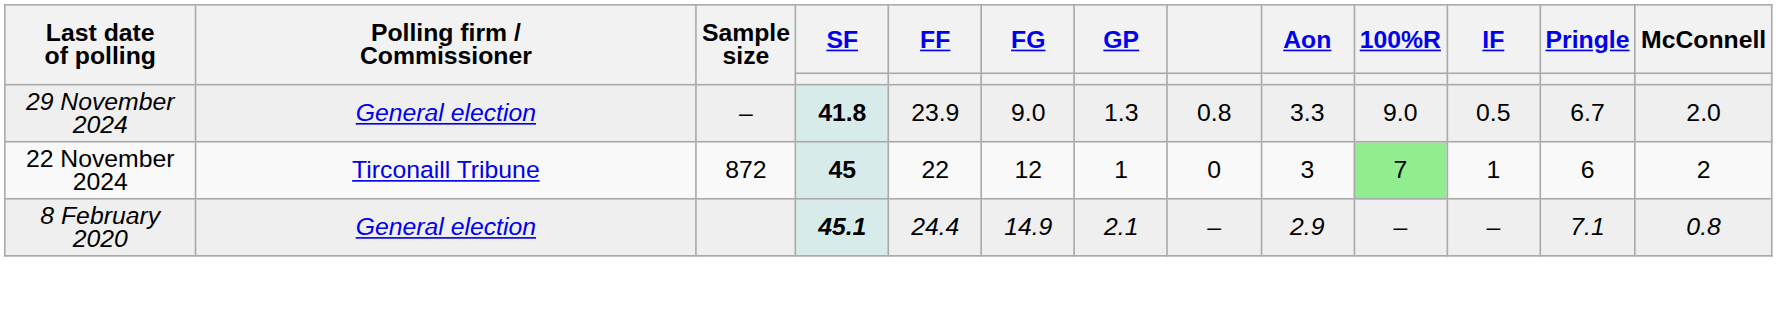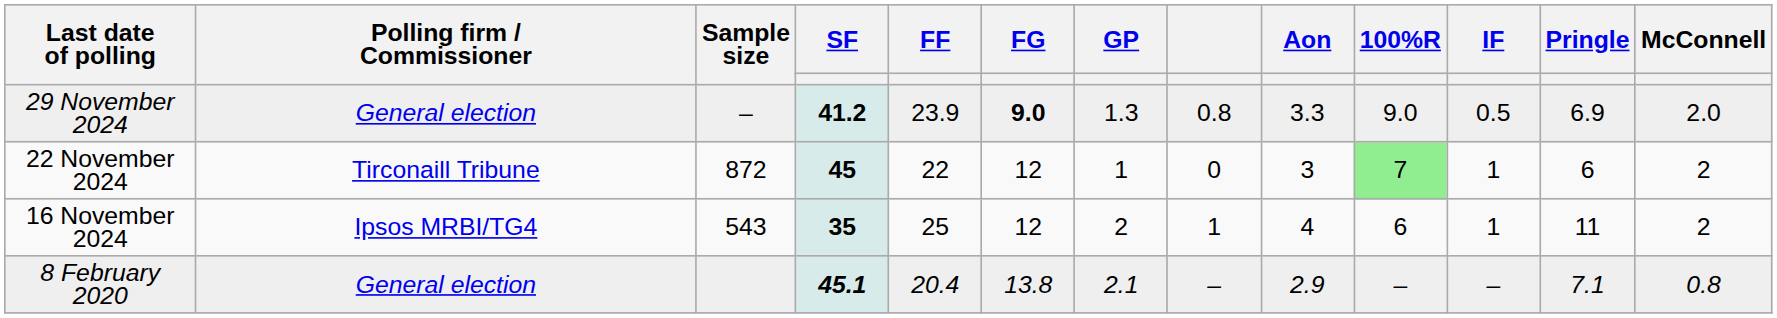(842, 113) 41.8 -> (842, 113) 41.2
(1028, 113) normal -> (1028, 113) bold
(1588, 113) 6.7 -> (1588, 113) 6.9
+ row: (100, 227)
(935, 227) 24.4 -> (935, 284) 20.4
(1028, 227) 14.9 -> (1028, 284) 13.8
